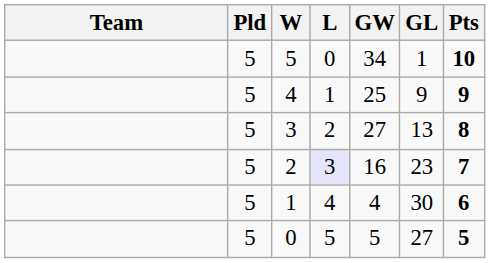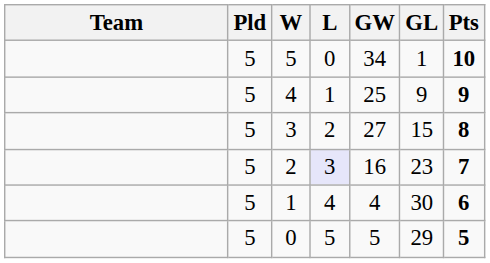(422, 130) 13 -> (422, 130) 15
(422, 238) 27 -> (422, 238) 29
